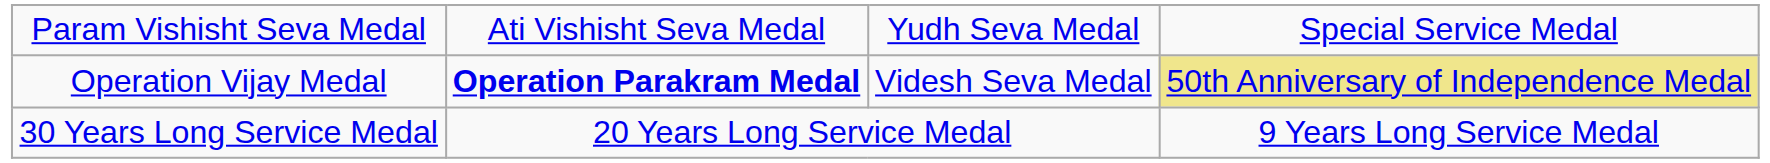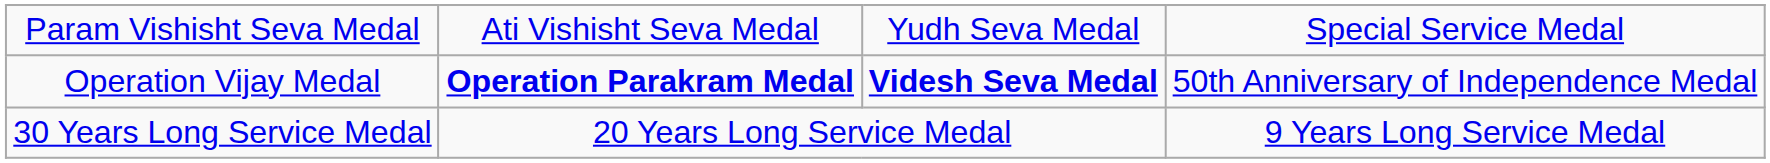(1013, 81) normal -> (1013, 81) bold
(1459, 81) khaki background -> (1465, 81) no background
